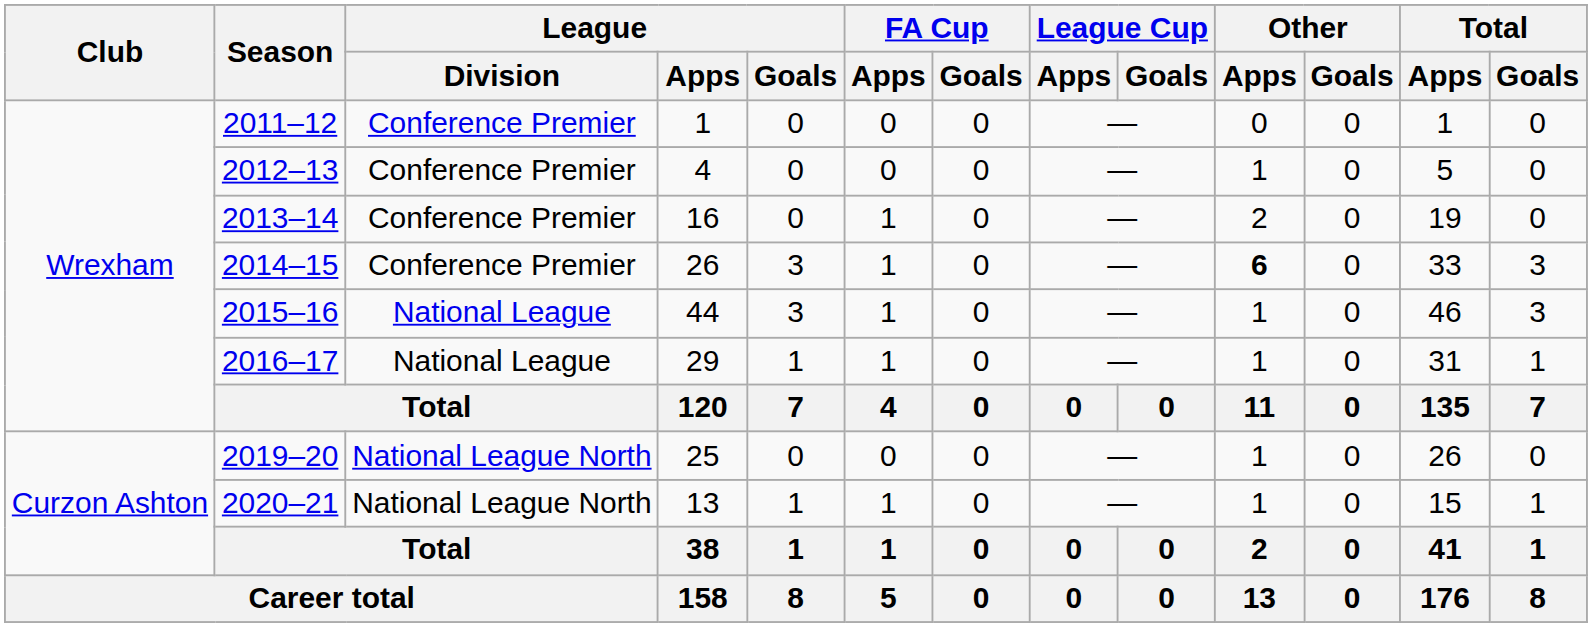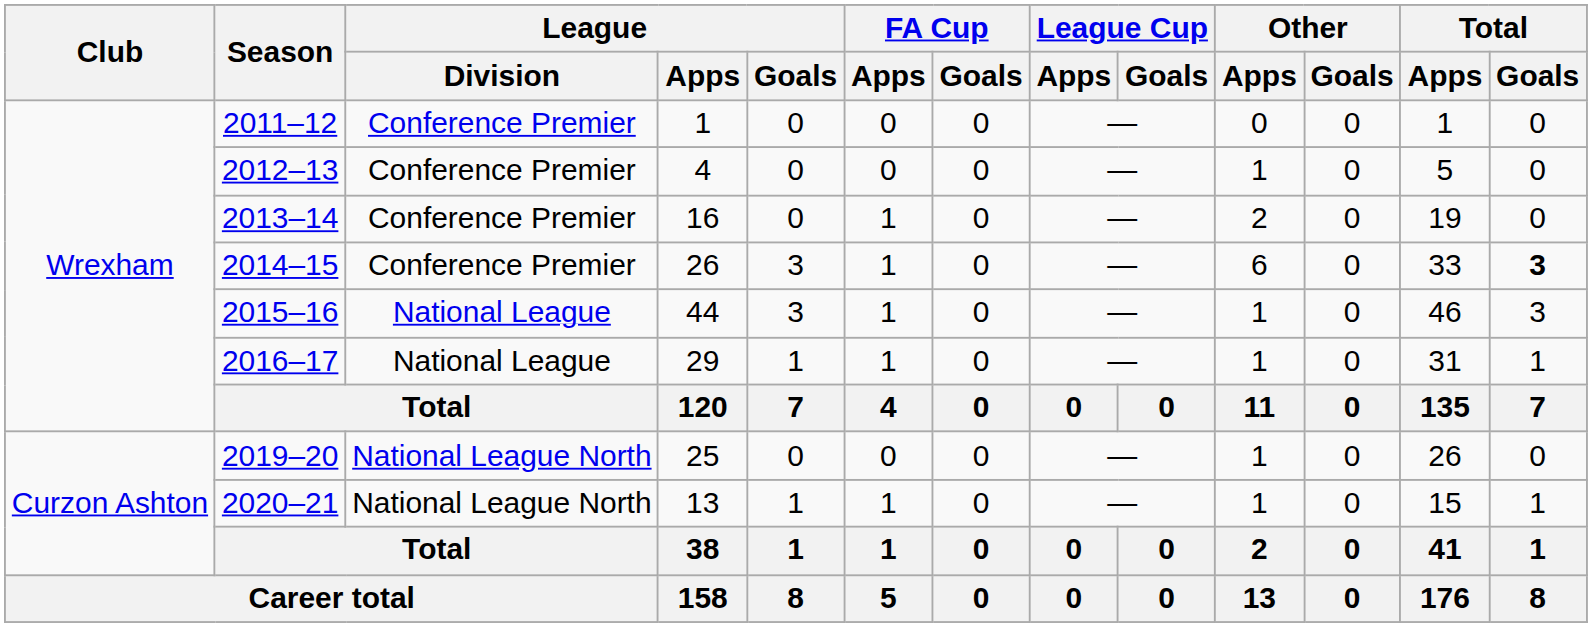(1259, 265) bold -> (1259, 265) normal
(1538, 265) normal -> (1538, 265) bold
